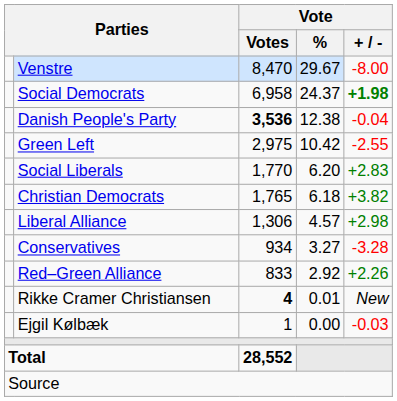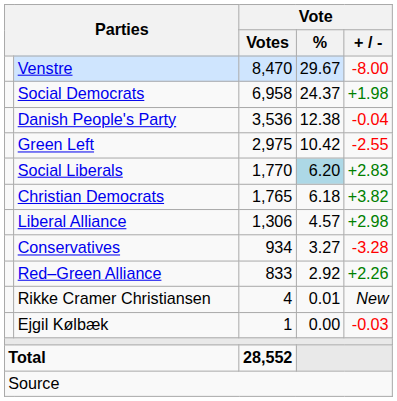(368, 94) bold -> (368, 94) normal
(272, 119) bold -> (272, 119) normal
(325, 171) no background -> (325, 171) lightblue background
(288, 299) bold -> (288, 299) normal
